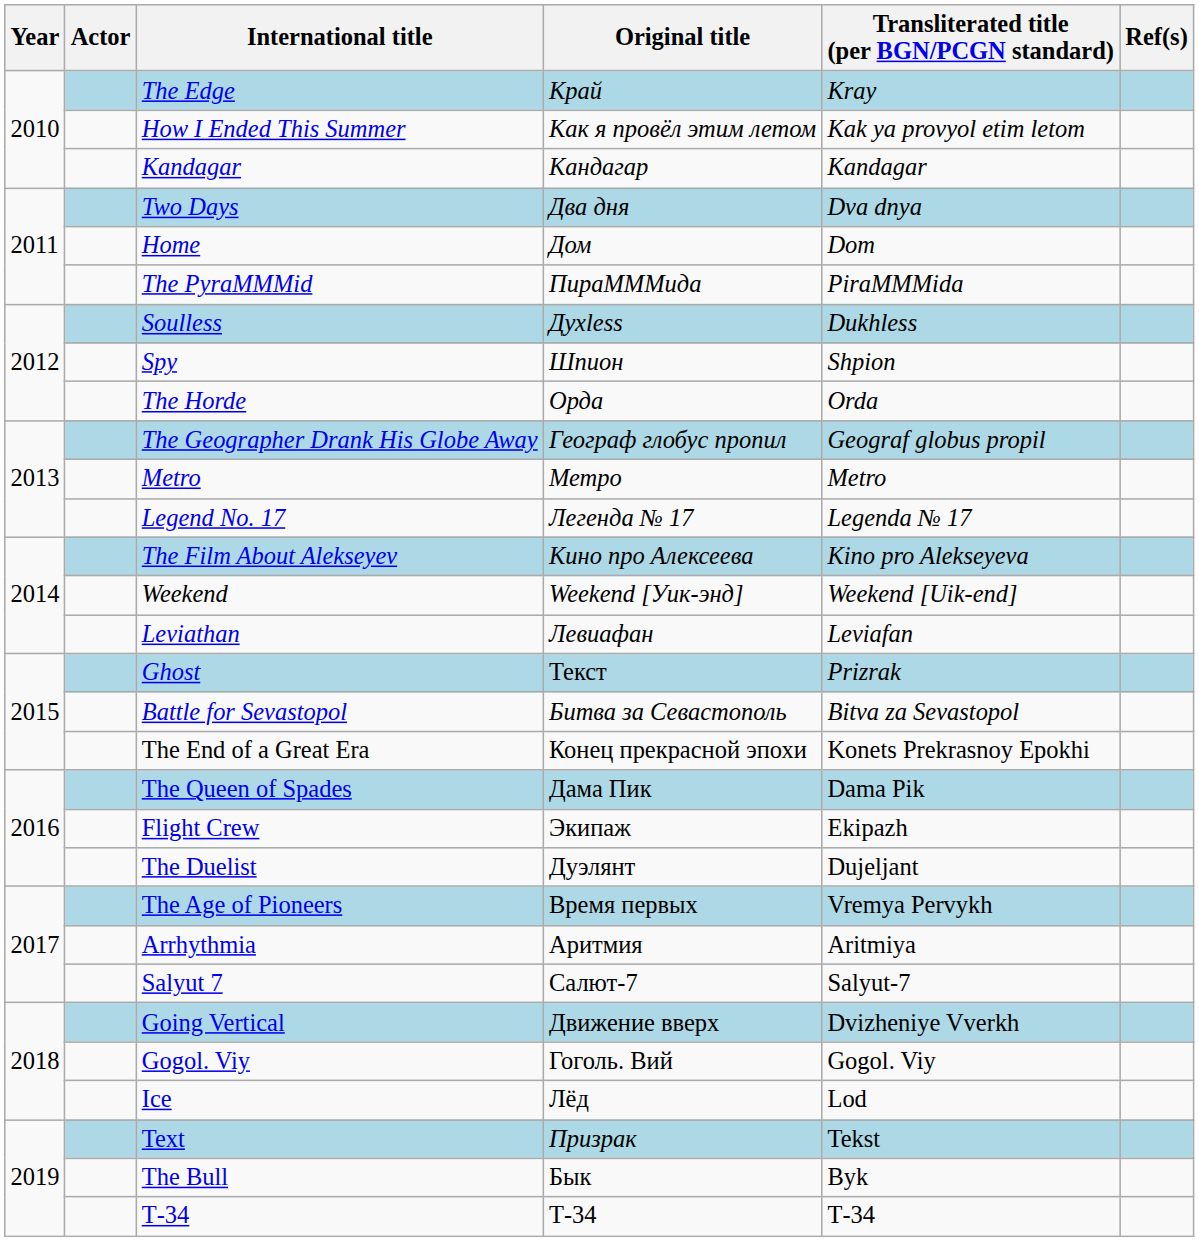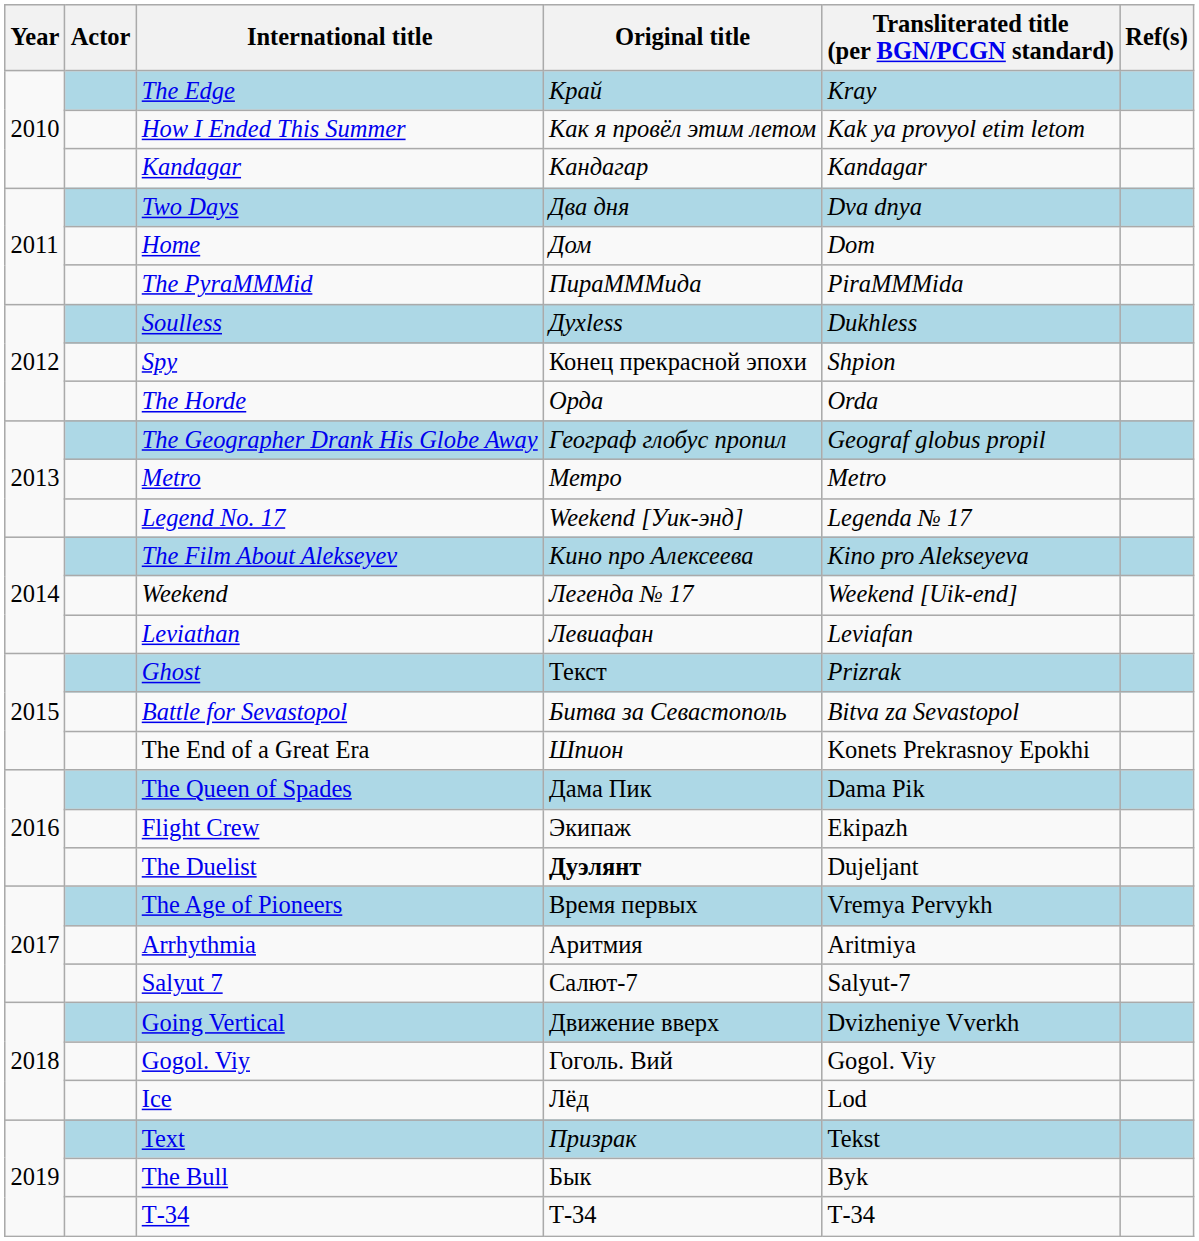(586, 362) Шпион -> (678, 362) Конец прекрасной эпохи
(621, 517) Легенда № 17 -> (646, 517) Weekend [Уик-энд]
(646, 594) Weekend [Уик-энд] -> (621, 594) Легенда № 17
(678, 750) Конец прекрасной эпохи -> (586, 750) Шпион
(592, 866) normal -> (595, 866) bold
